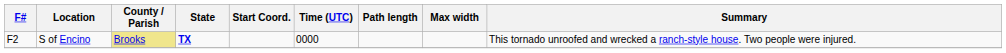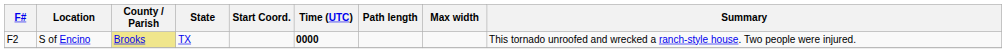(185, 39) bold -> (185, 39) normal
(307, 39) normal -> (307, 39) bold
